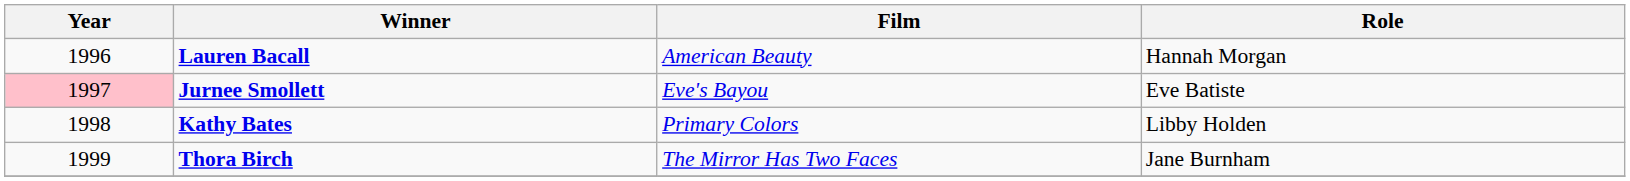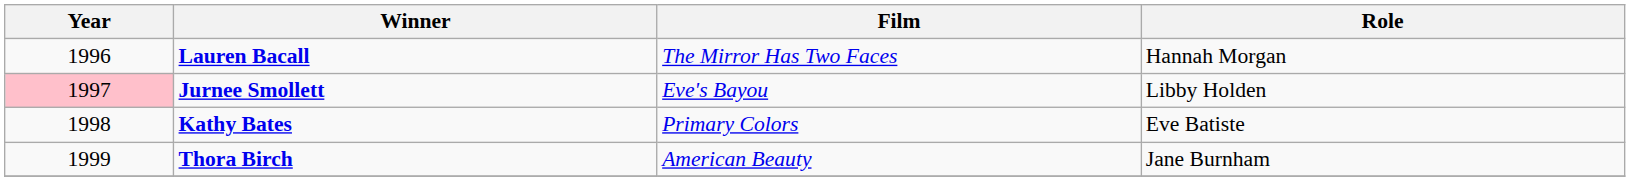(737, 55) American Beauty -> (780, 55) The Mirror Has Two Faces
(1195, 90) Eve Batiste -> (1206, 90) Libby Holden
(1206, 124) Libby Holden -> (1195, 124) Eve Batiste
(780, 158) The Mirror Has Two Faces -> (737, 158) American Beauty
